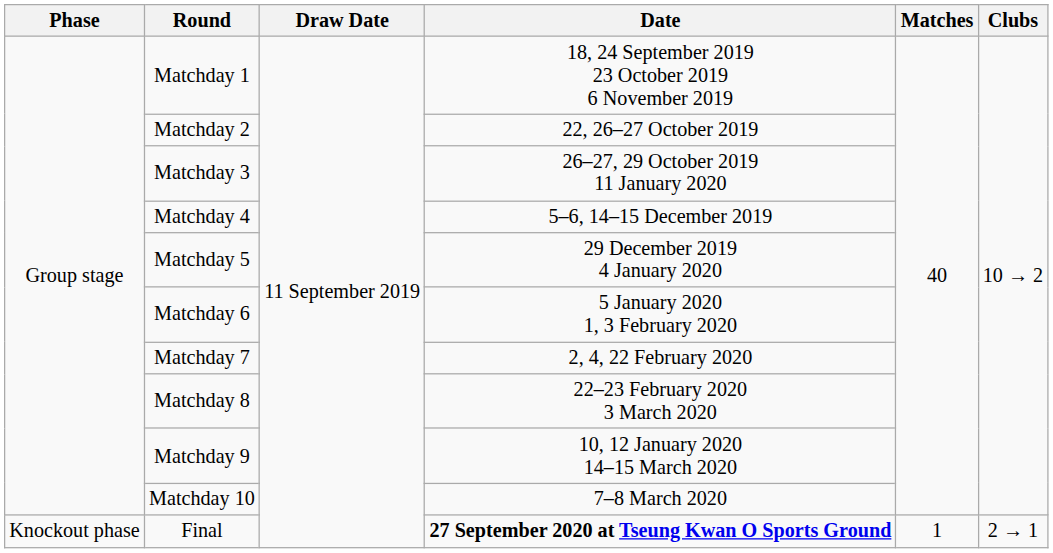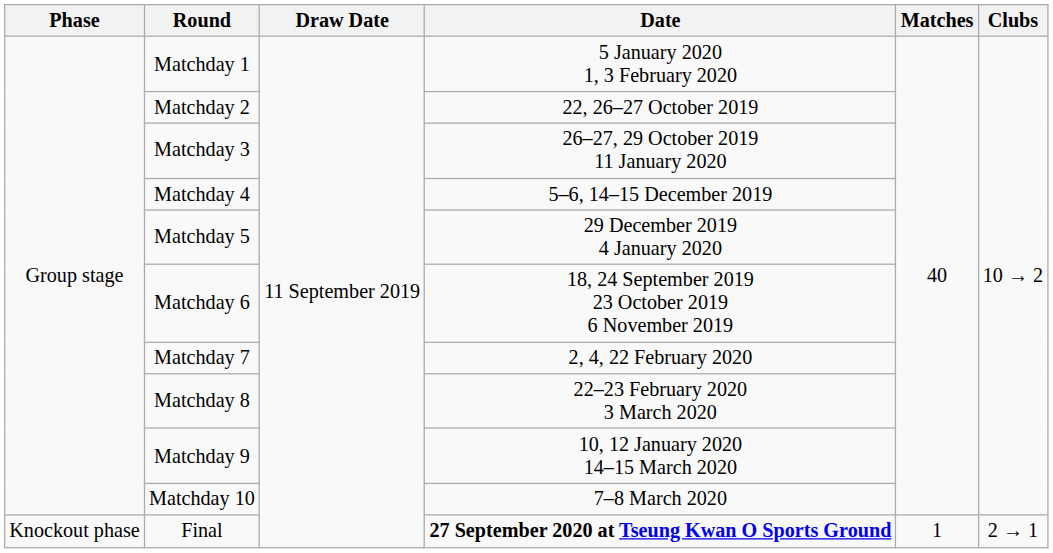(660, 75) 18, 24 September 2019 23 October 2019 6 November 2019 -> (660, 63) 5 January 2020 1, 3 February 2020
(660, 314) 5 January 2020 1, 3 February 2020 -> (660, 303) 18, 24 September 2019 23 October 2019 6 November 2019
